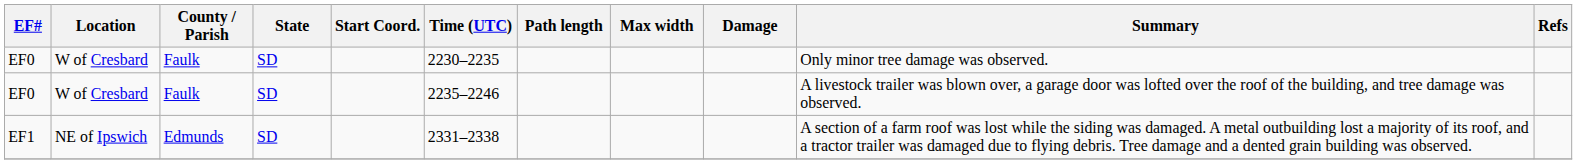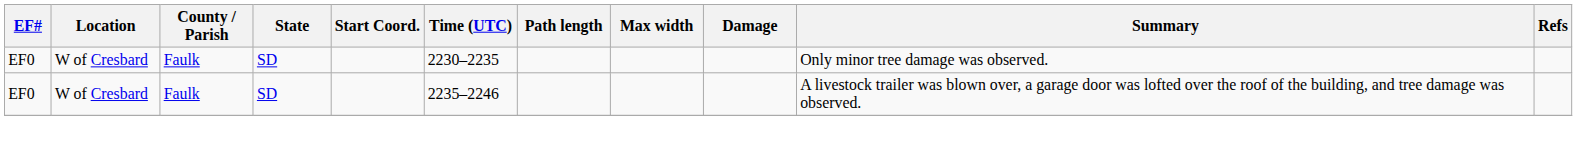- row: (21, 136)
